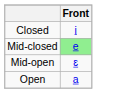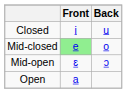+ column: (106, 13)
